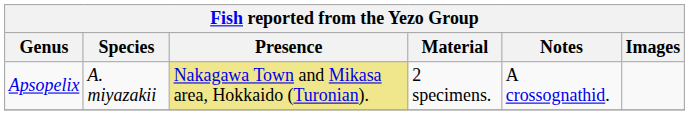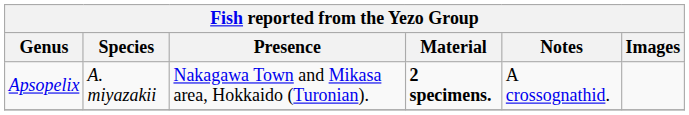(278, 85) khaki background -> (277, 85) no background
(452, 85) normal -> (451, 85) bold
